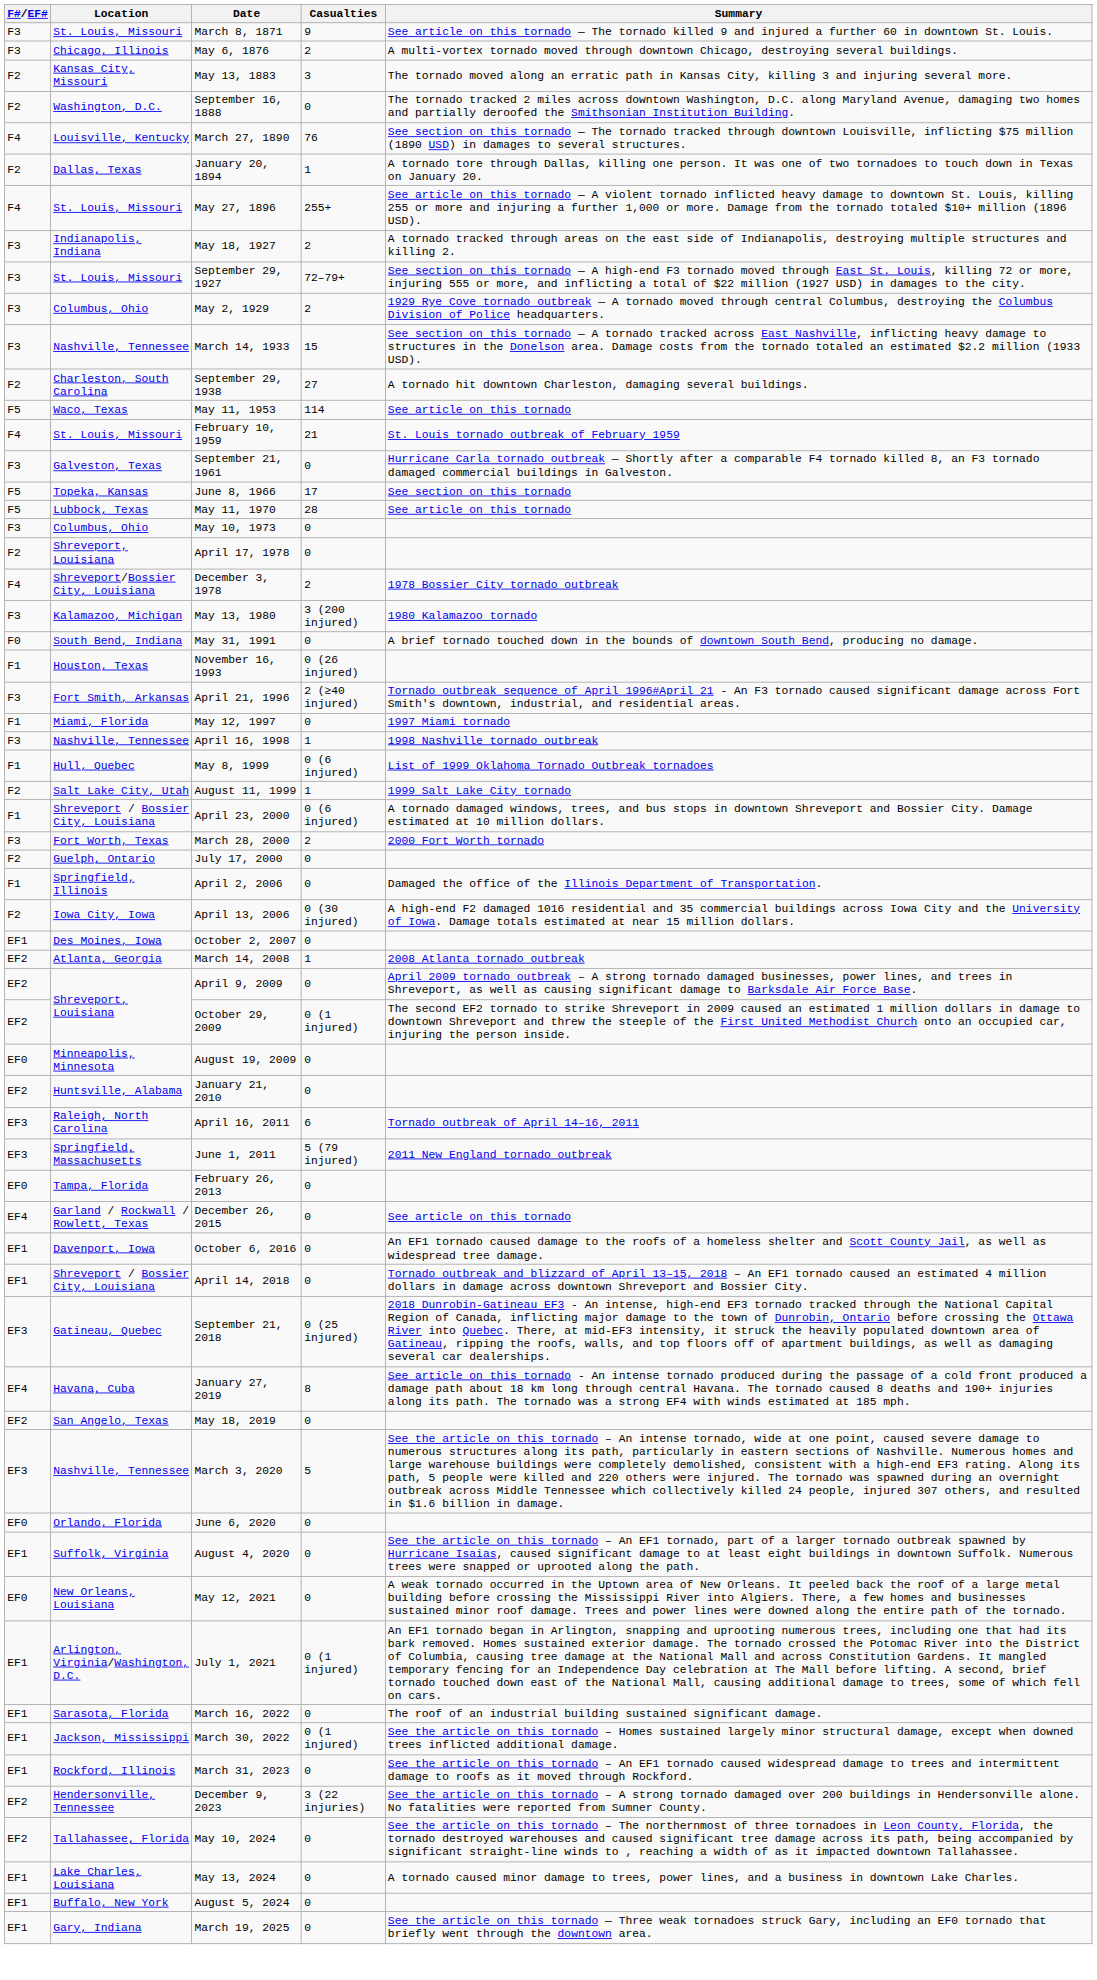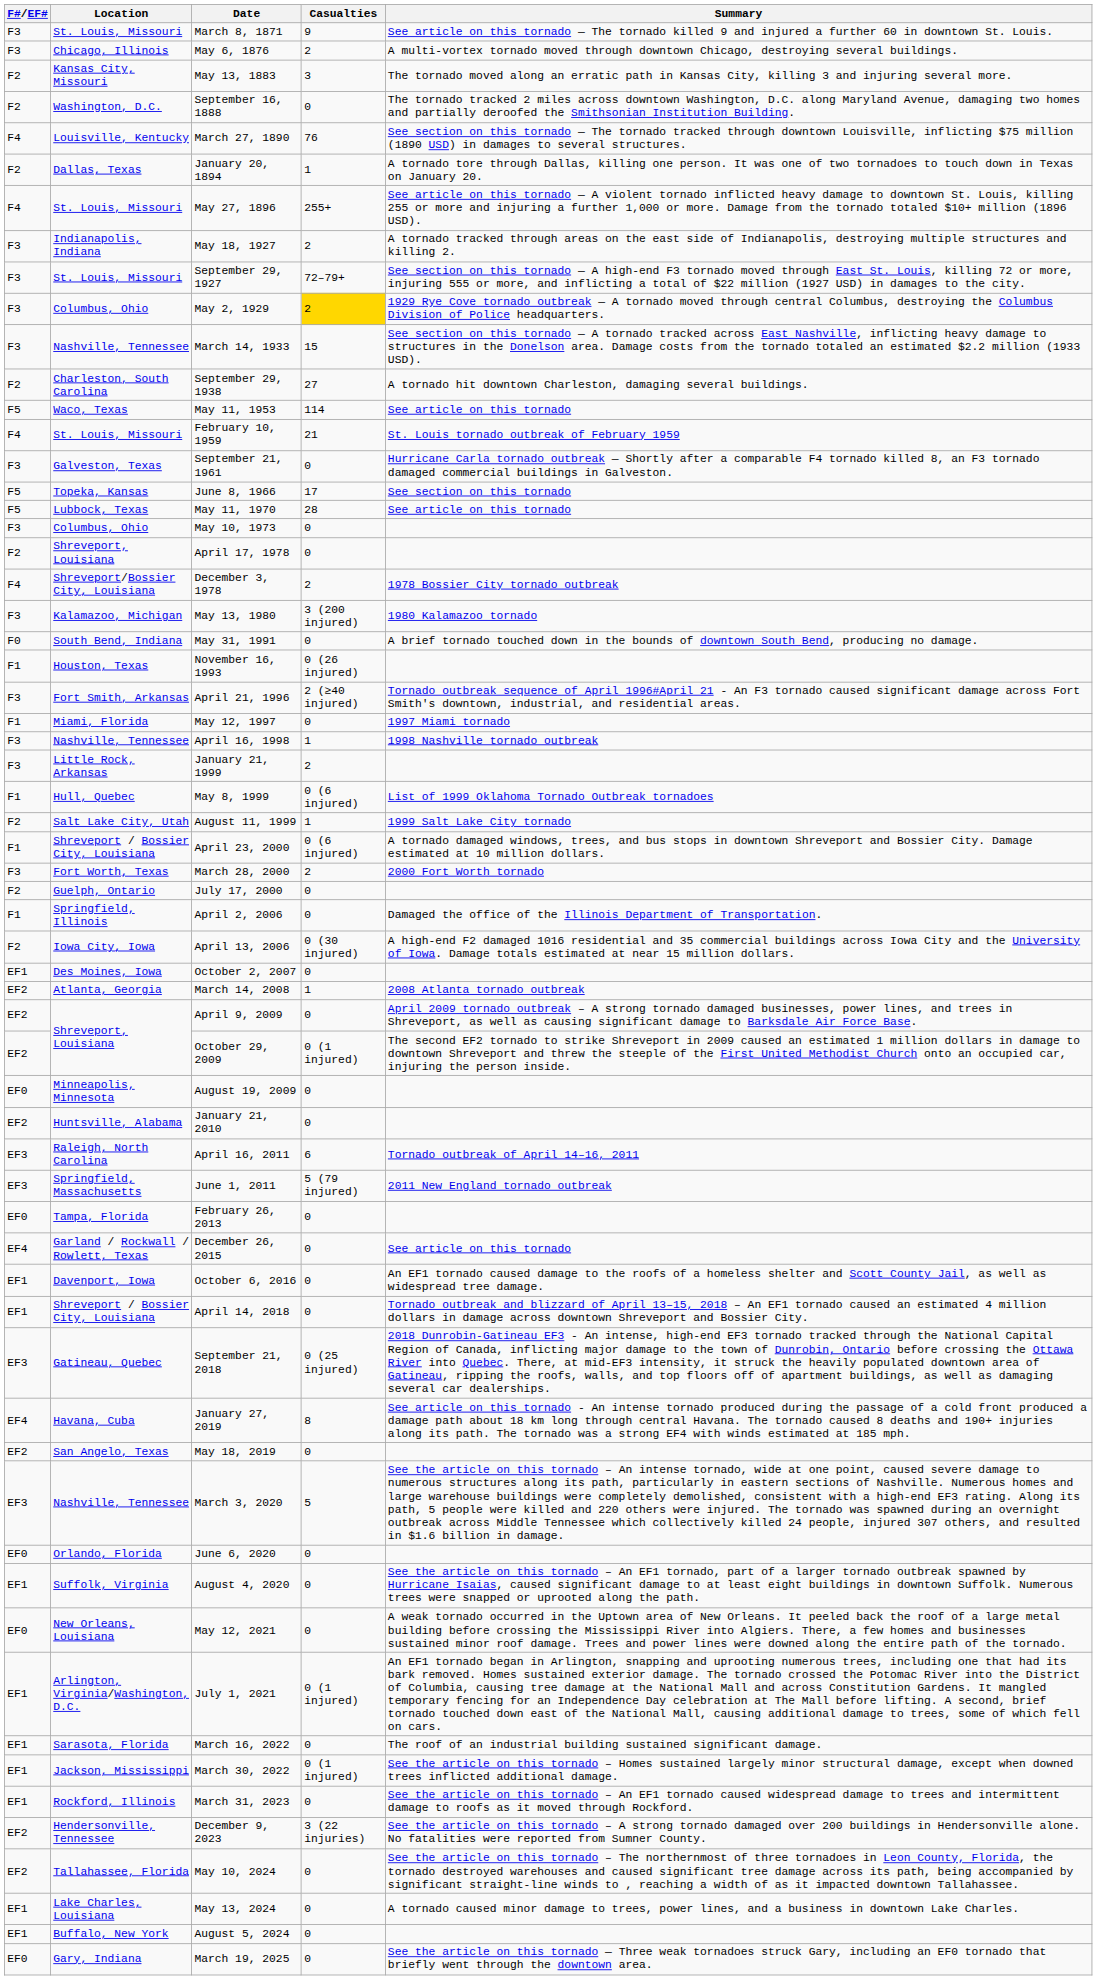(308, 309) no background -> (308, 309) gold background
+ row: (232, 766)
(17, 1928) EF1 -> (17, 1959) EF0
